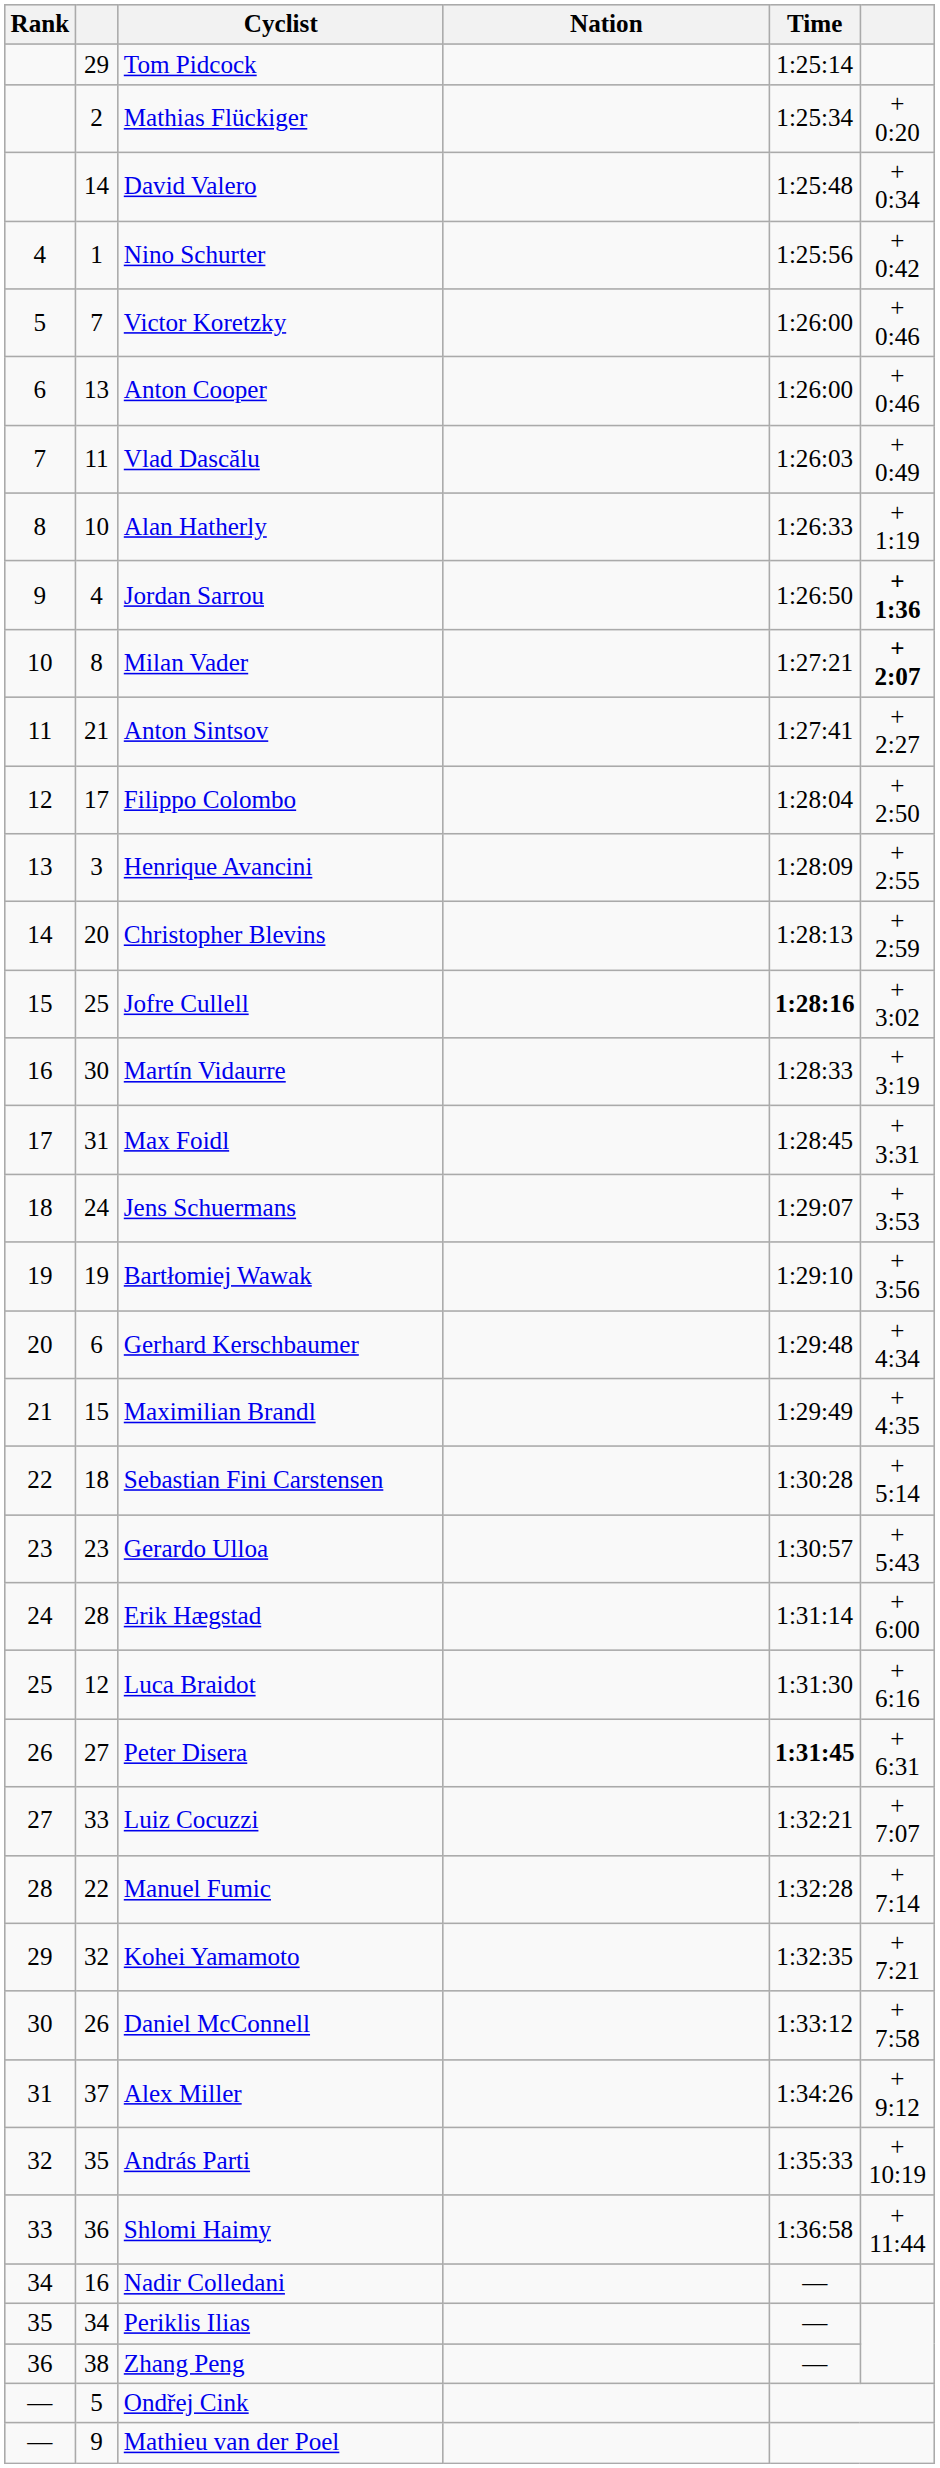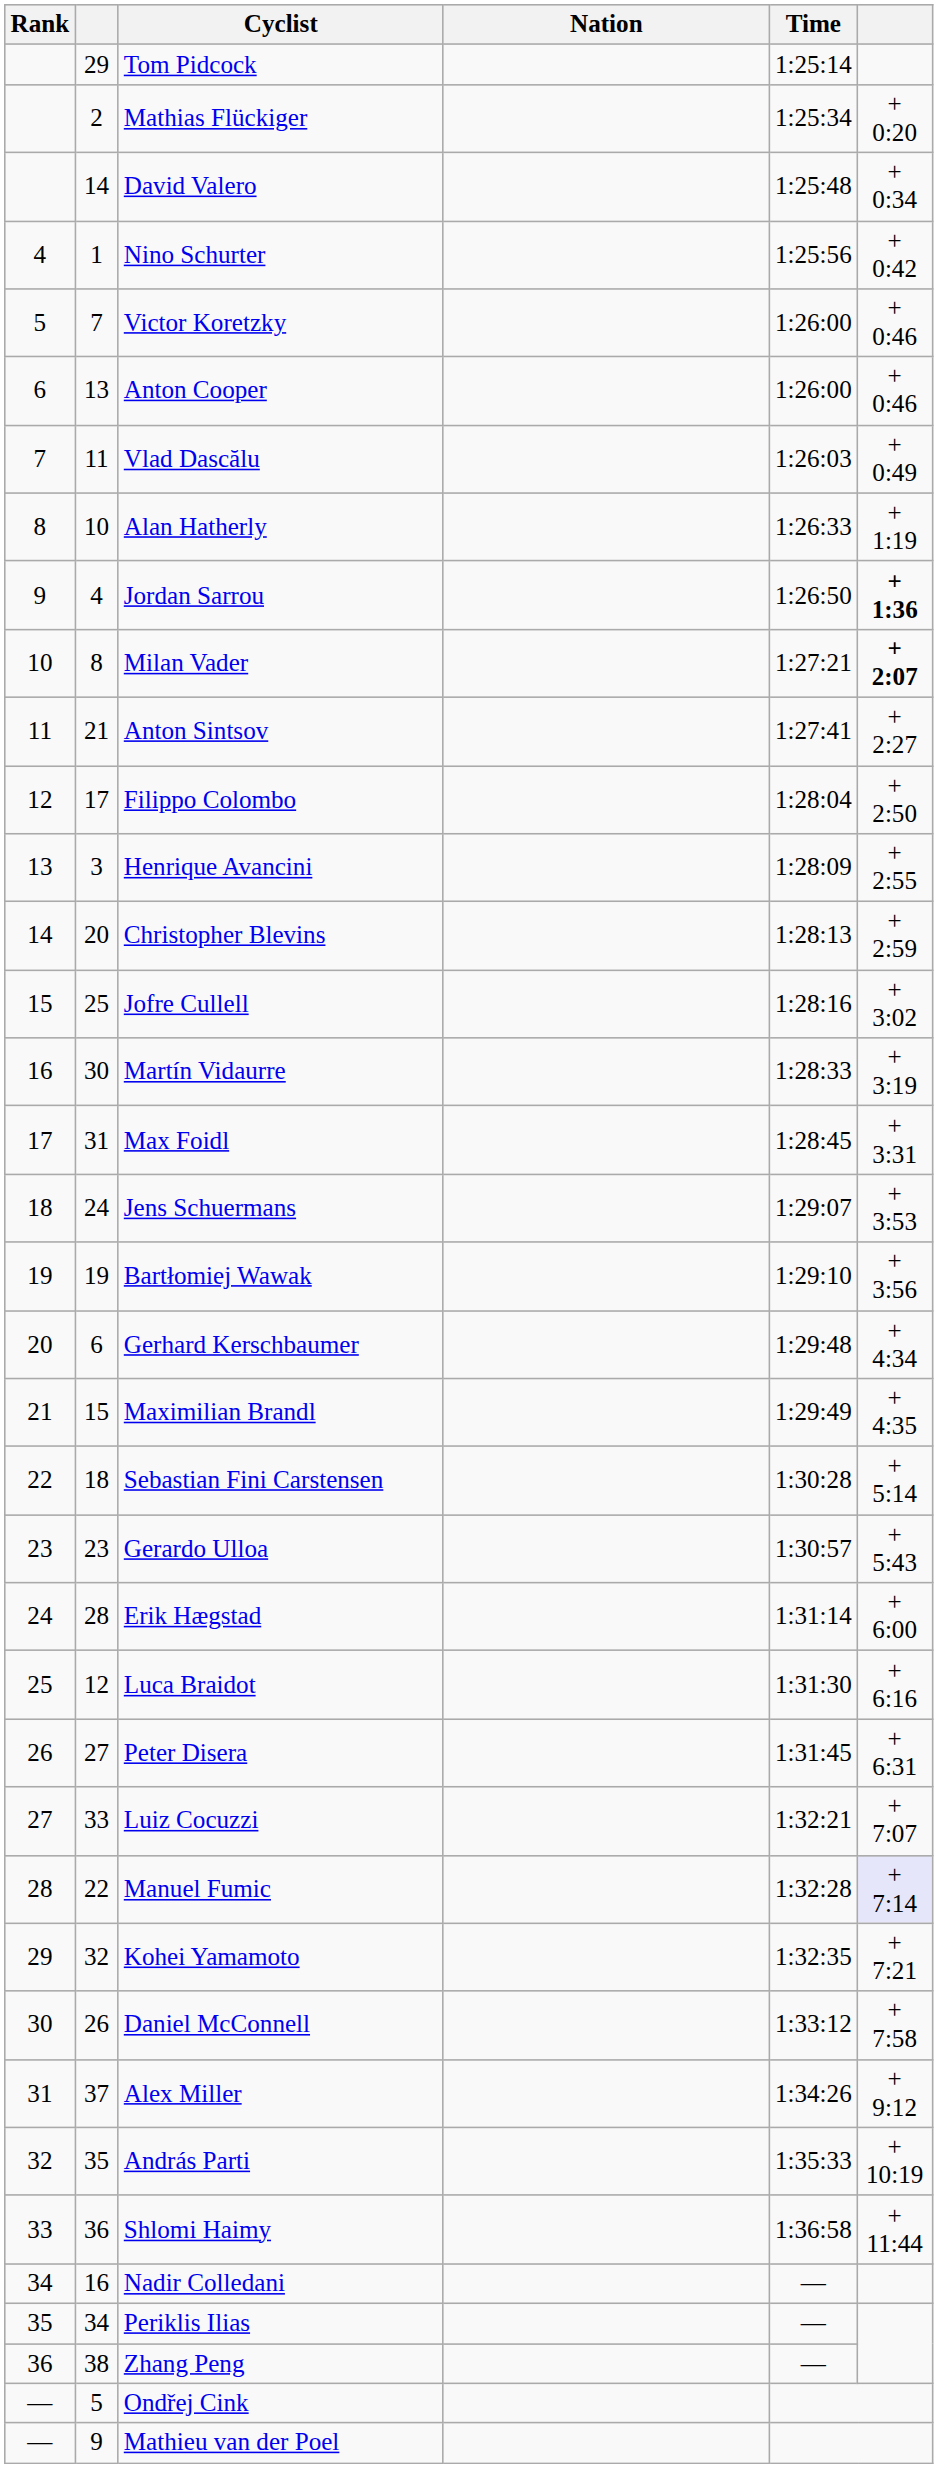(815, 1003) bold -> (813, 1003) normal
(815, 1752) bold -> (813, 1752) normal
(897, 1888) no background -> (895, 1888) lavender background
